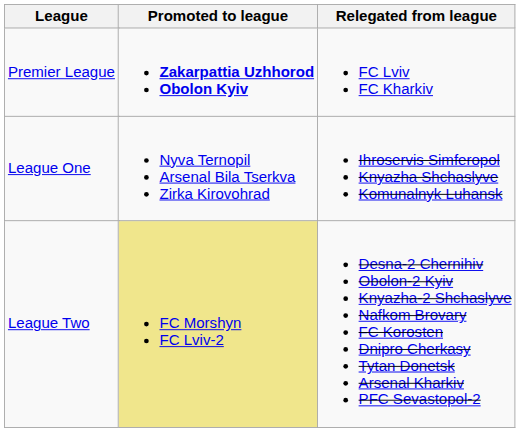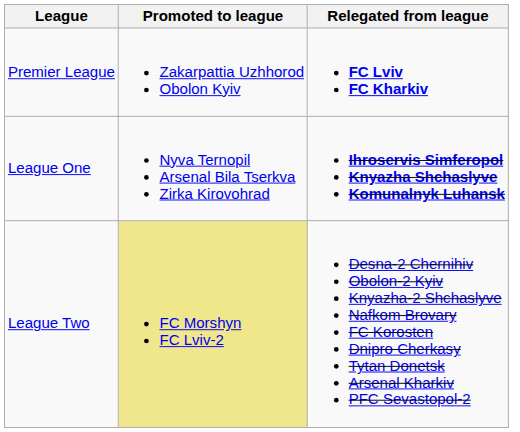(218, 81) bold -> (213, 81) normal
(416, 81) normal -> (408, 81) bold
(416, 177) normal -> (408, 177) bold
